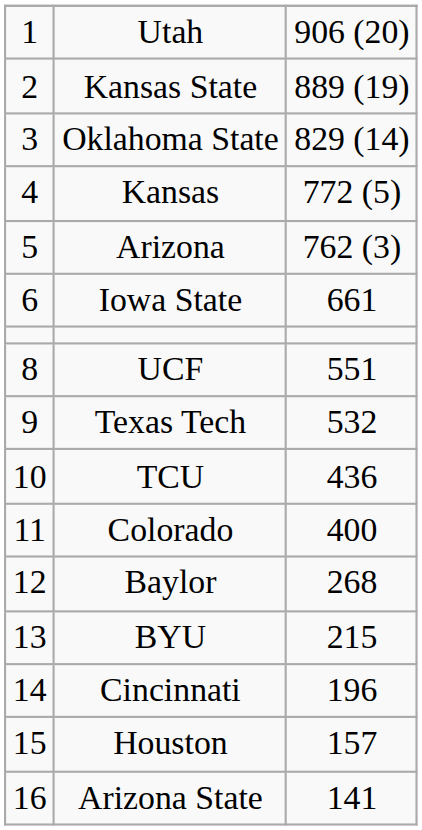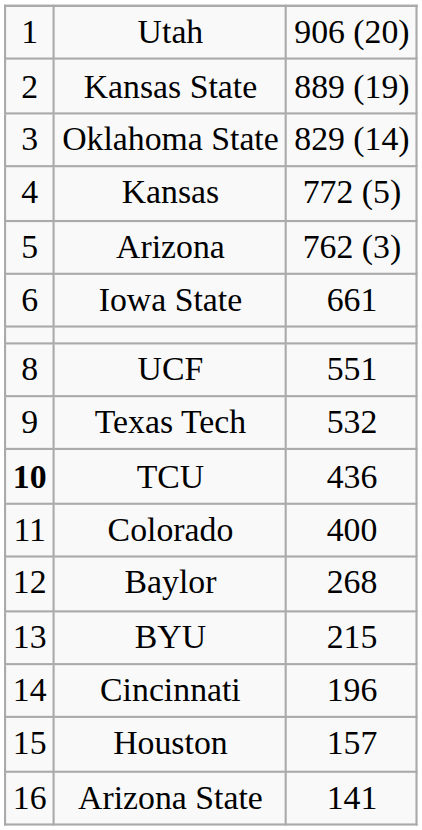(30, 475) normal -> (30, 475) bold
